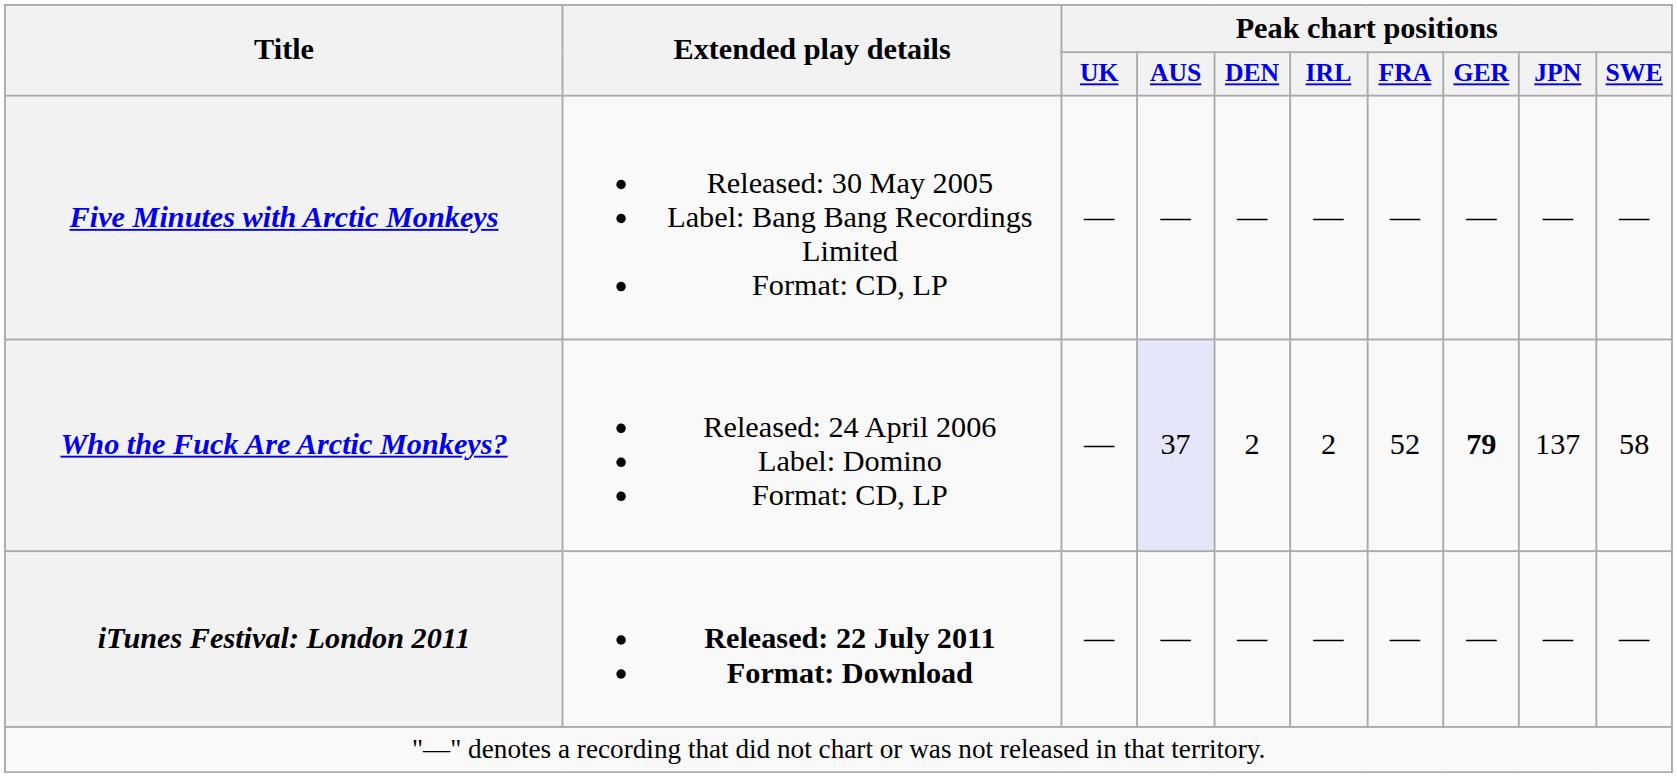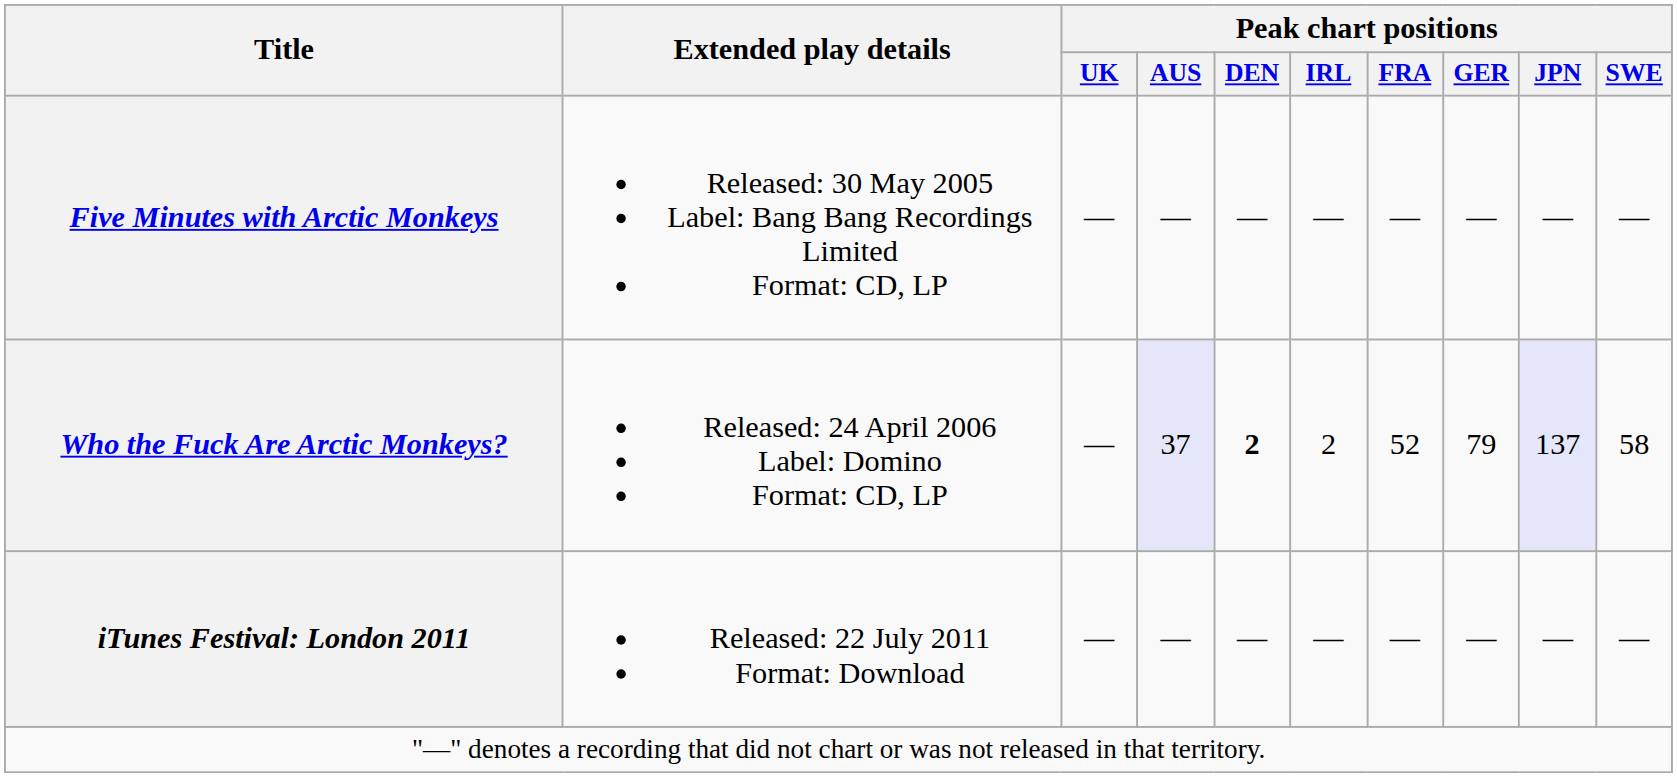(1252, 444) normal -> (1252, 444) bold
(1481, 444) bold -> (1481, 444) normal
(1558, 444) no background -> (1558, 444) lavender background
(812, 656) bold -> (812, 656) normal
